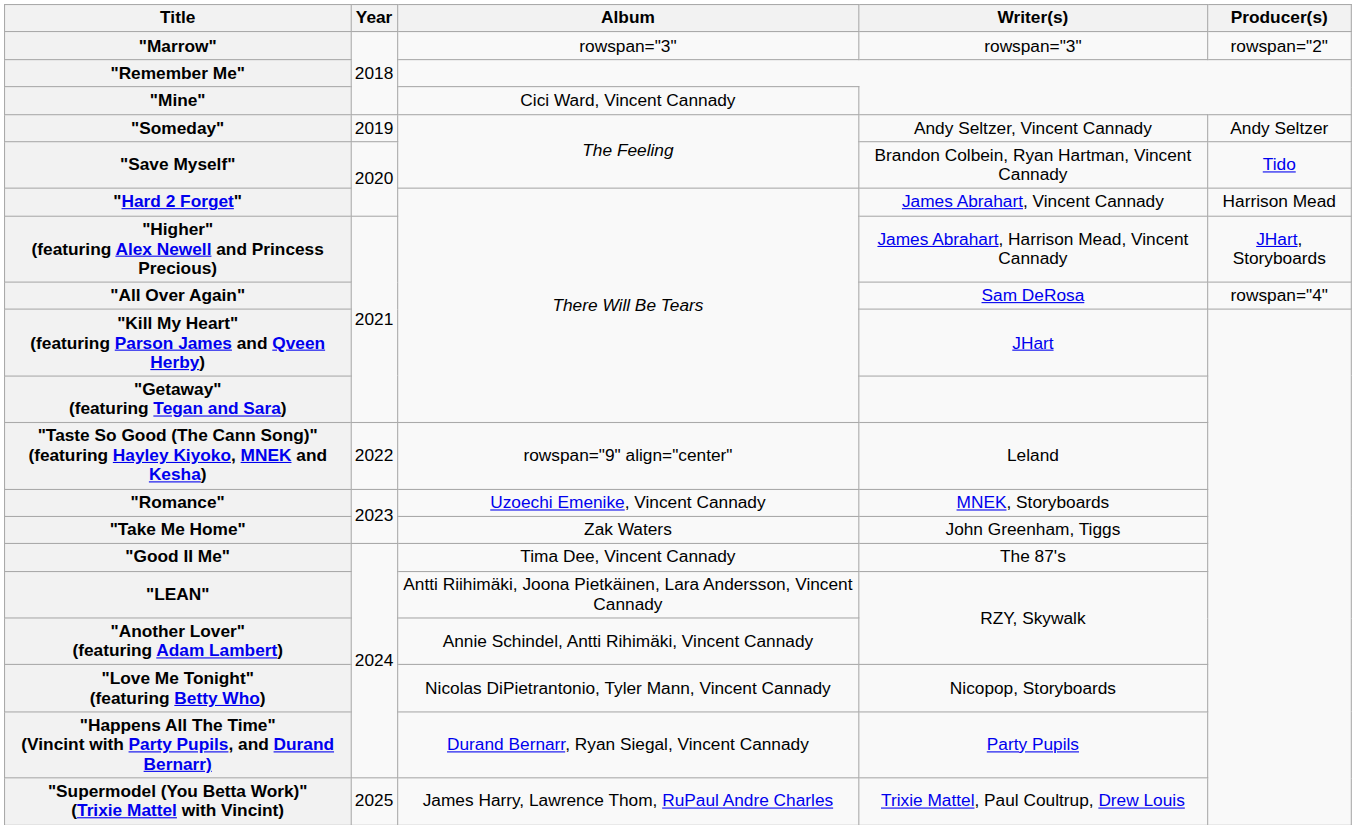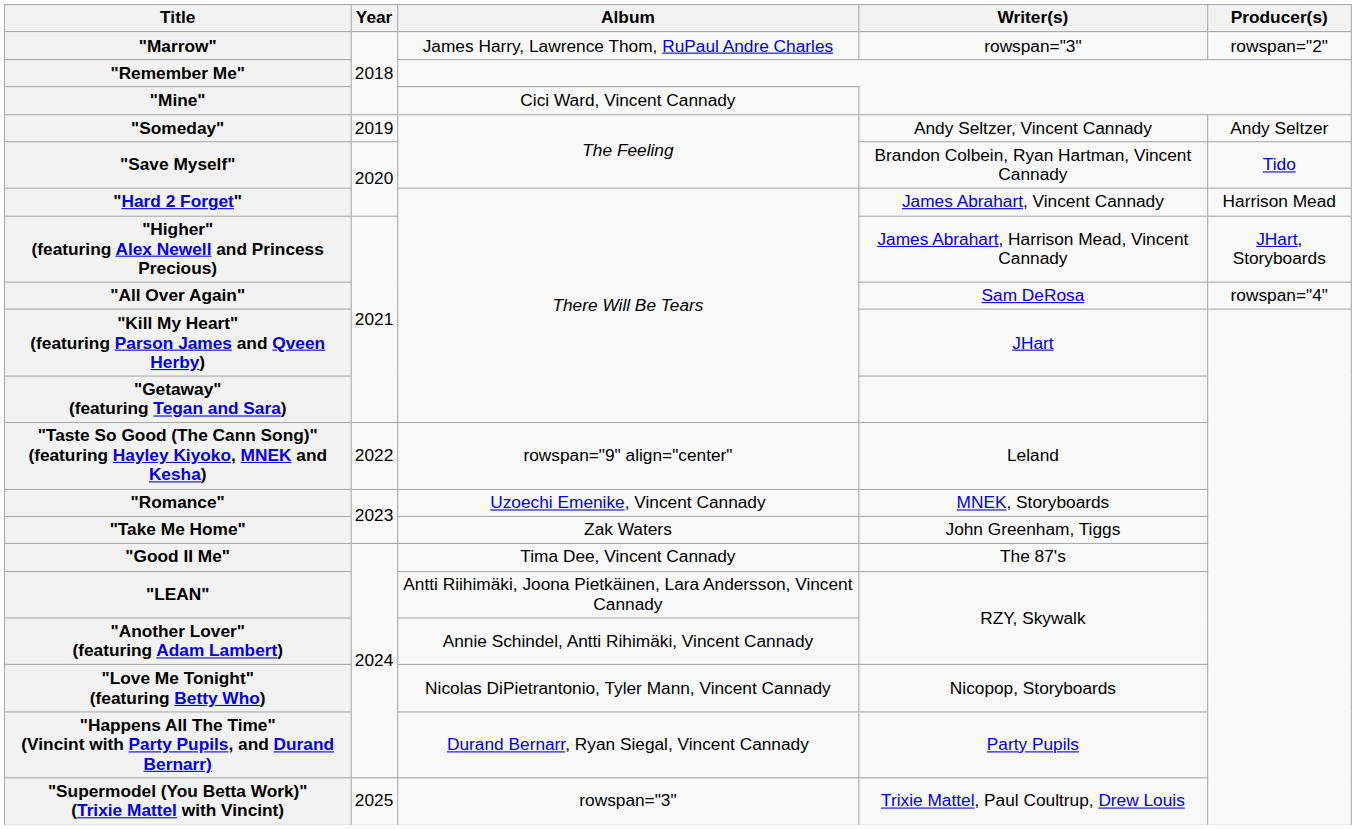(628, 45) rowspan="3" -> (628, 45) James Harry, Lawrence Thom, RuPaul Andre Charles
(628, 801) James Harry, Lawrence Thom, RuPaul Andre Charles -> (628, 801) rowspan="3"
